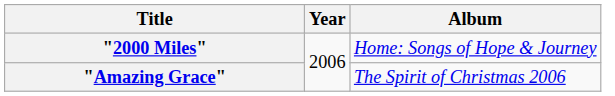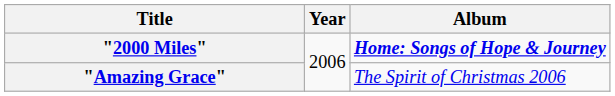(475, 47) normal -> (480, 47) bold
